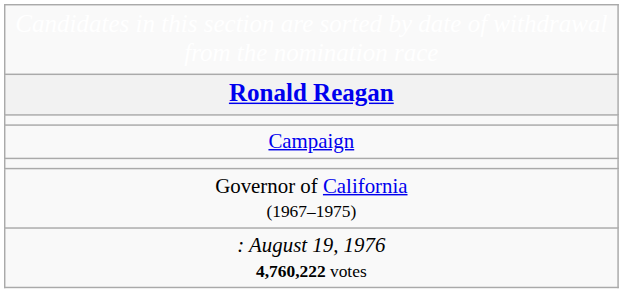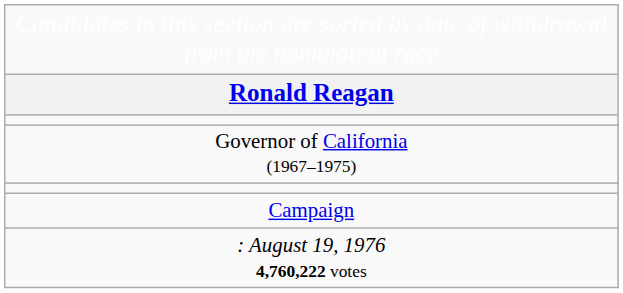(311, 141) Campaign -> (311, 154) Governor of California (1967–1975)
(311, 198) Governor of California (1967–1975) -> (311, 210) Campaign
